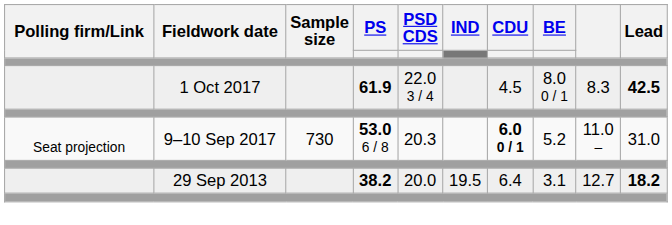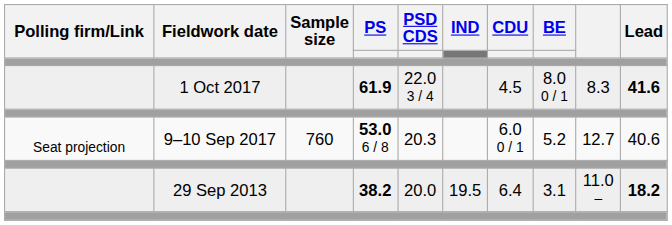(644, 87) 42.5 -> (644, 87) 41.6
(320, 139) 730 -> (320, 139) 760
(510, 138) bold -> (510, 138) normal
(598, 138) 11.0 – -> (598, 139) 12.7
(644, 139) 31.0 -> (644, 139) 40.6
(598, 181) 12.7 -> (598, 189) 11.0 –
